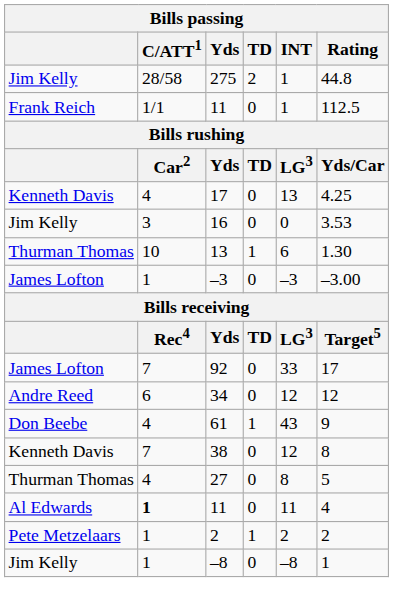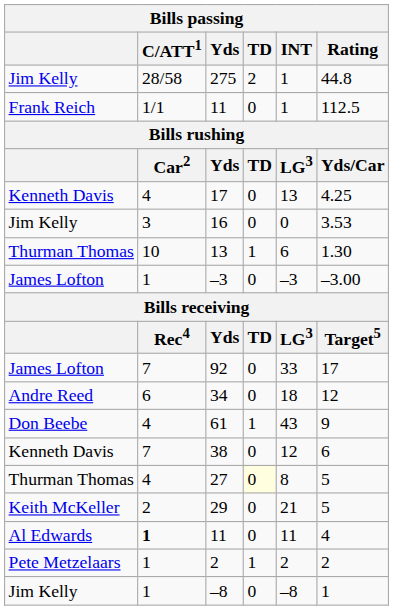(289, 395) 12 -> (289, 395) 18
(325, 451) 8 -> (325, 451) 6
(252, 479) no background -> (252, 479) lightyellow background
+ row: (64, 507)
